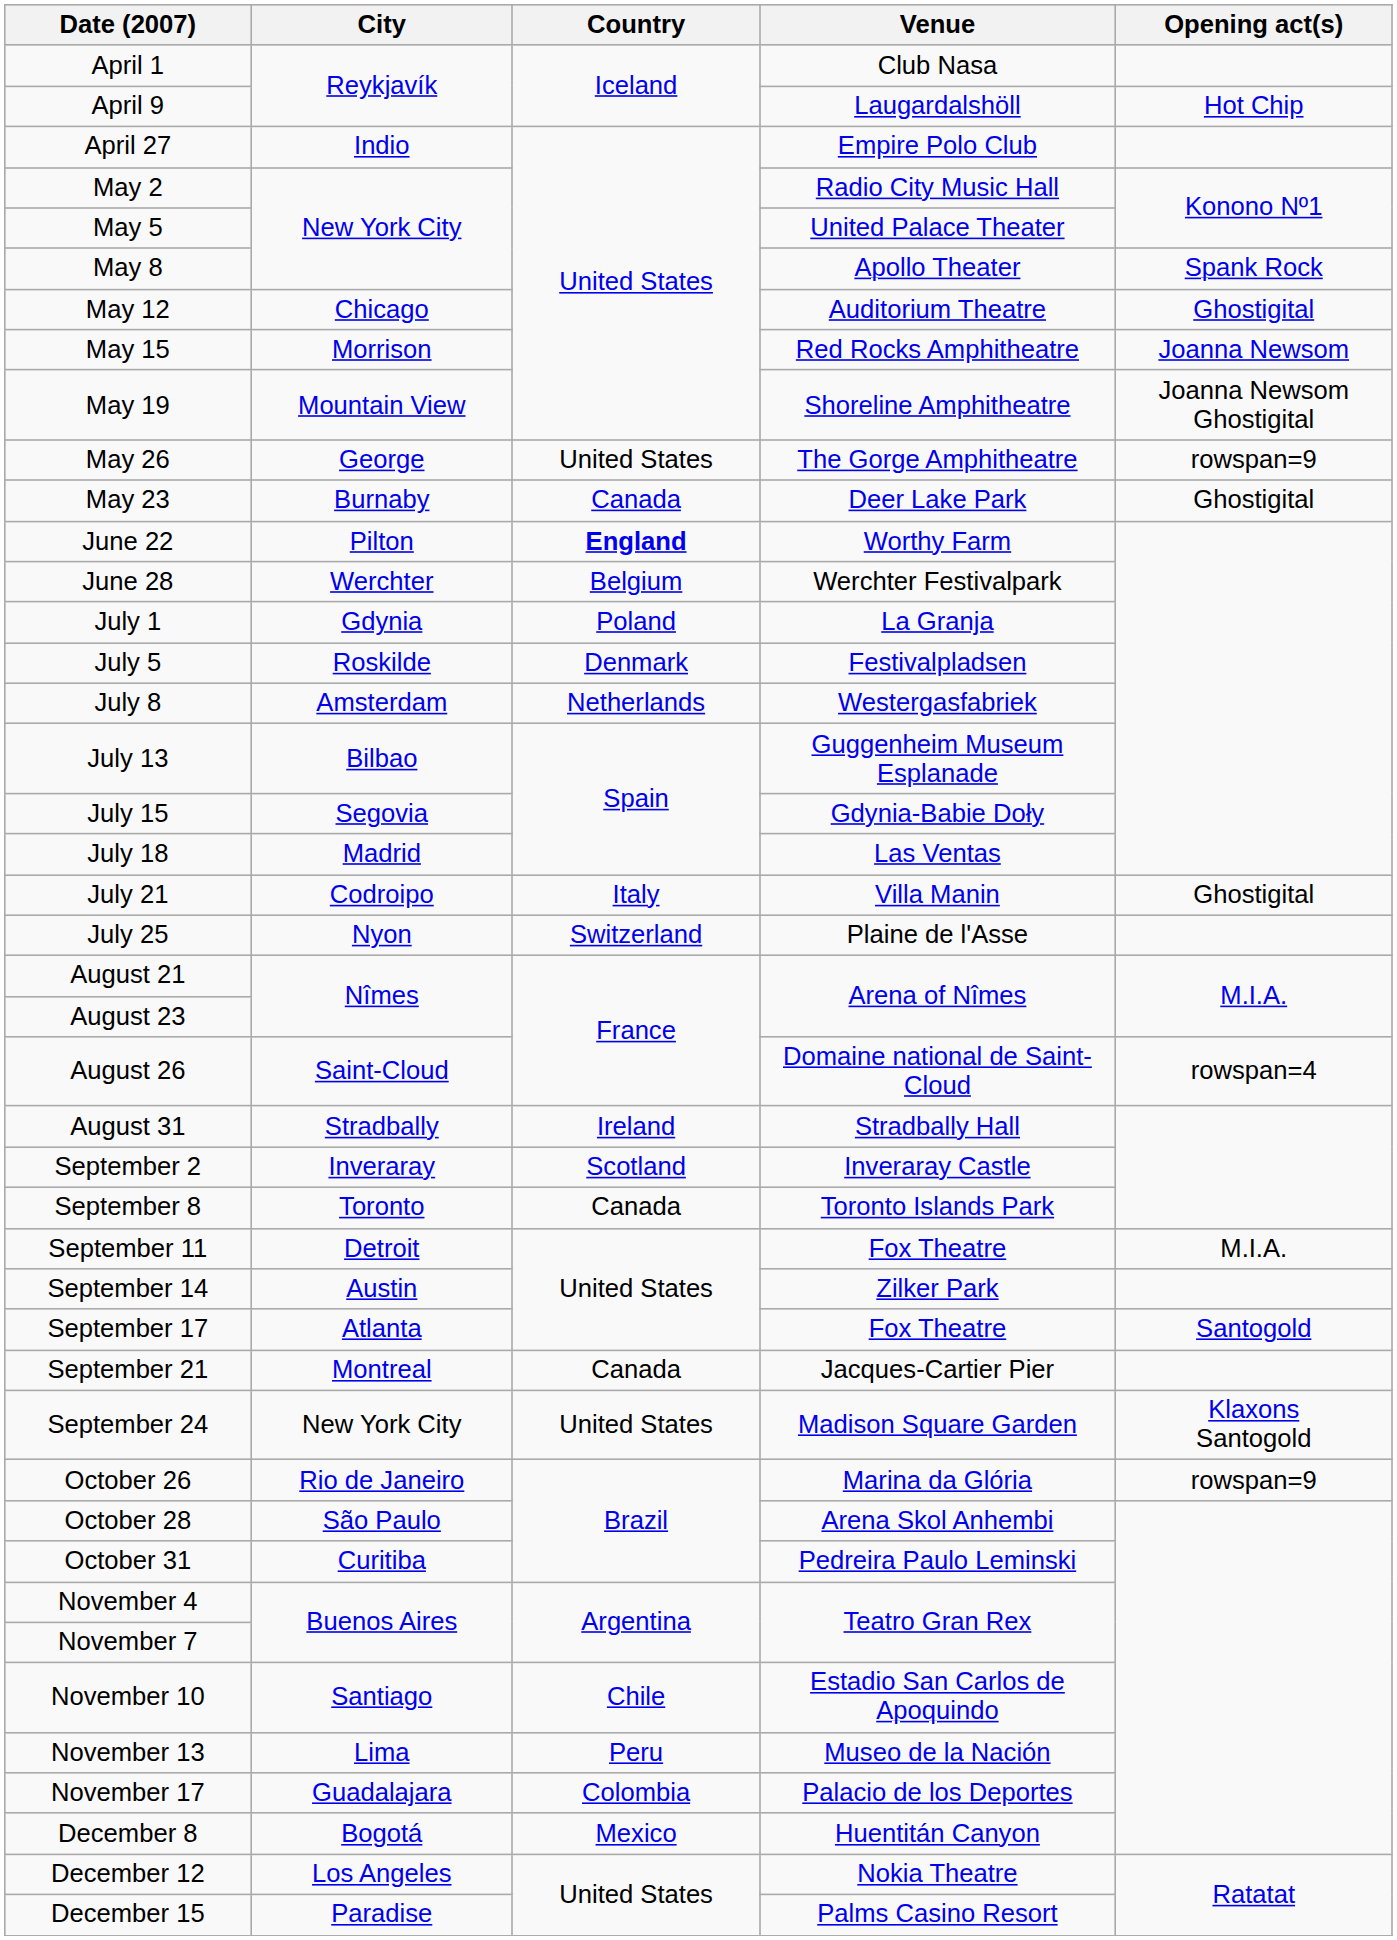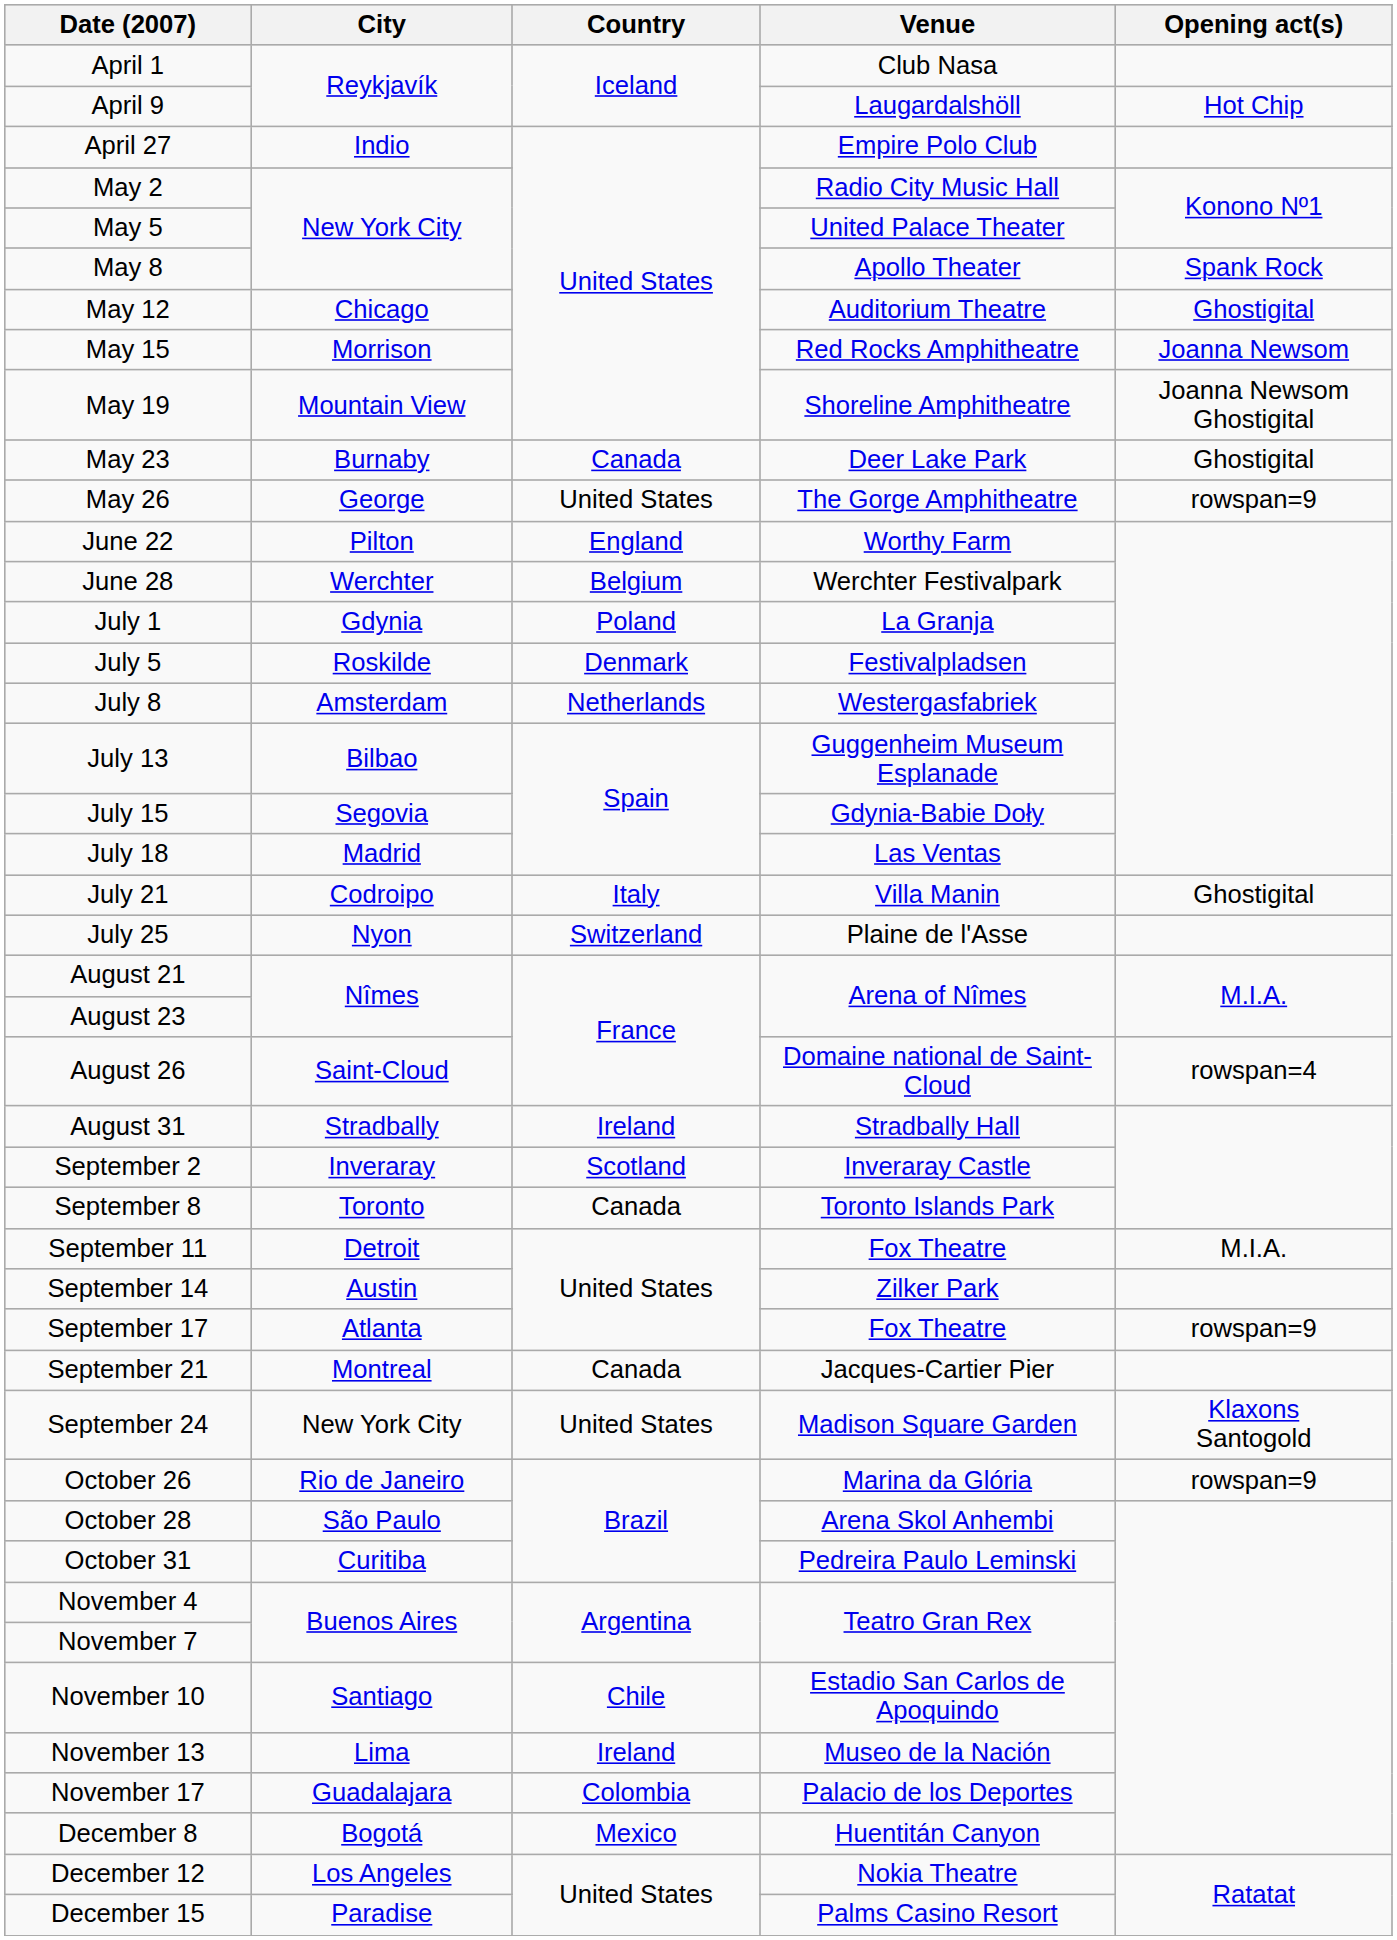rows swapped: (128, 500) <-> (128, 459)
(636, 540) bold -> (636, 540) normal
(1254, 1329) Santogold -> (1254, 1329) rowspan=9
(636, 1752) Peru -> (636, 1752) Ireland
